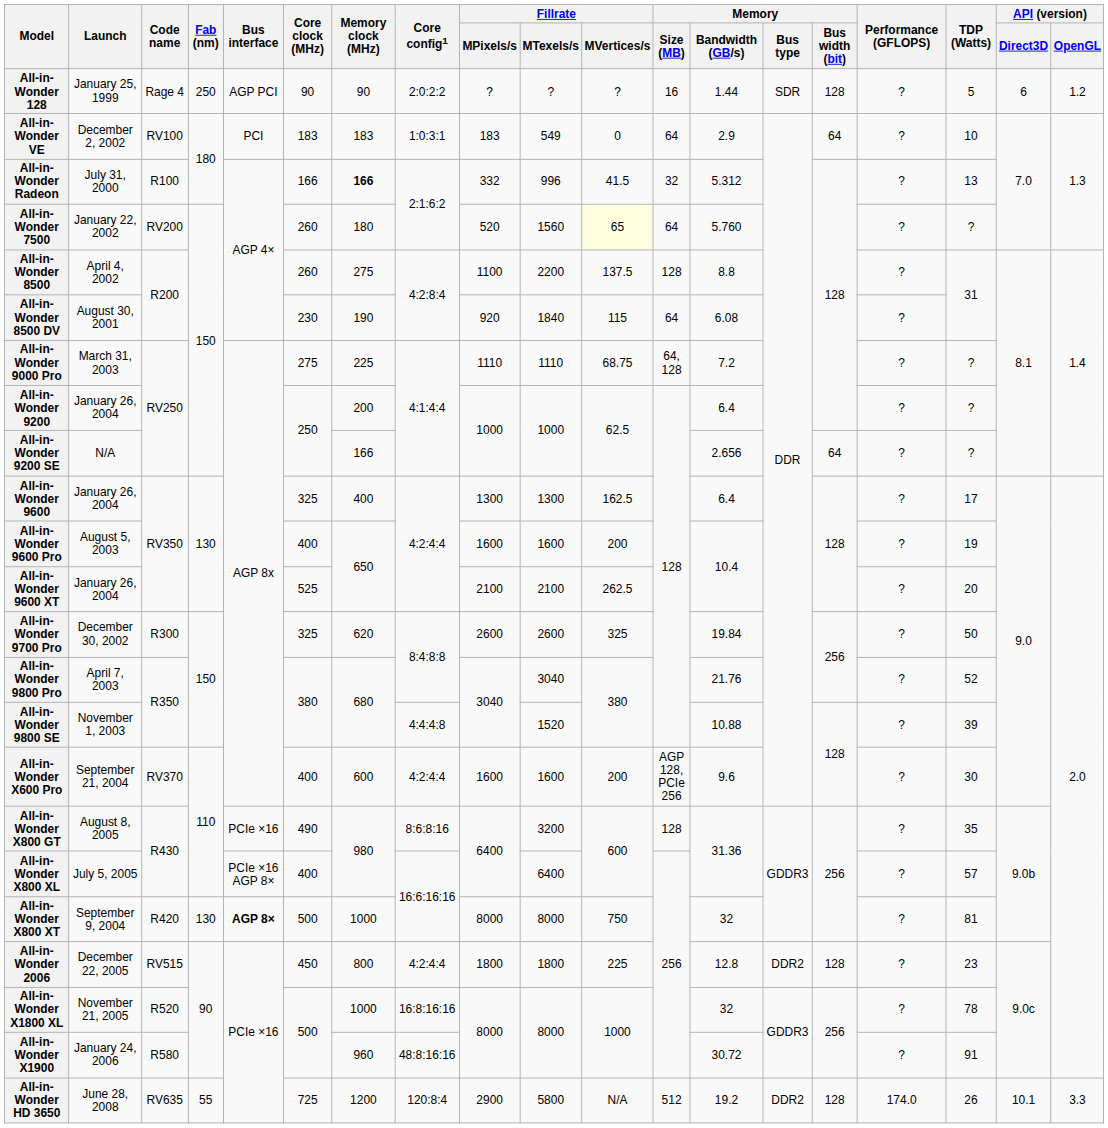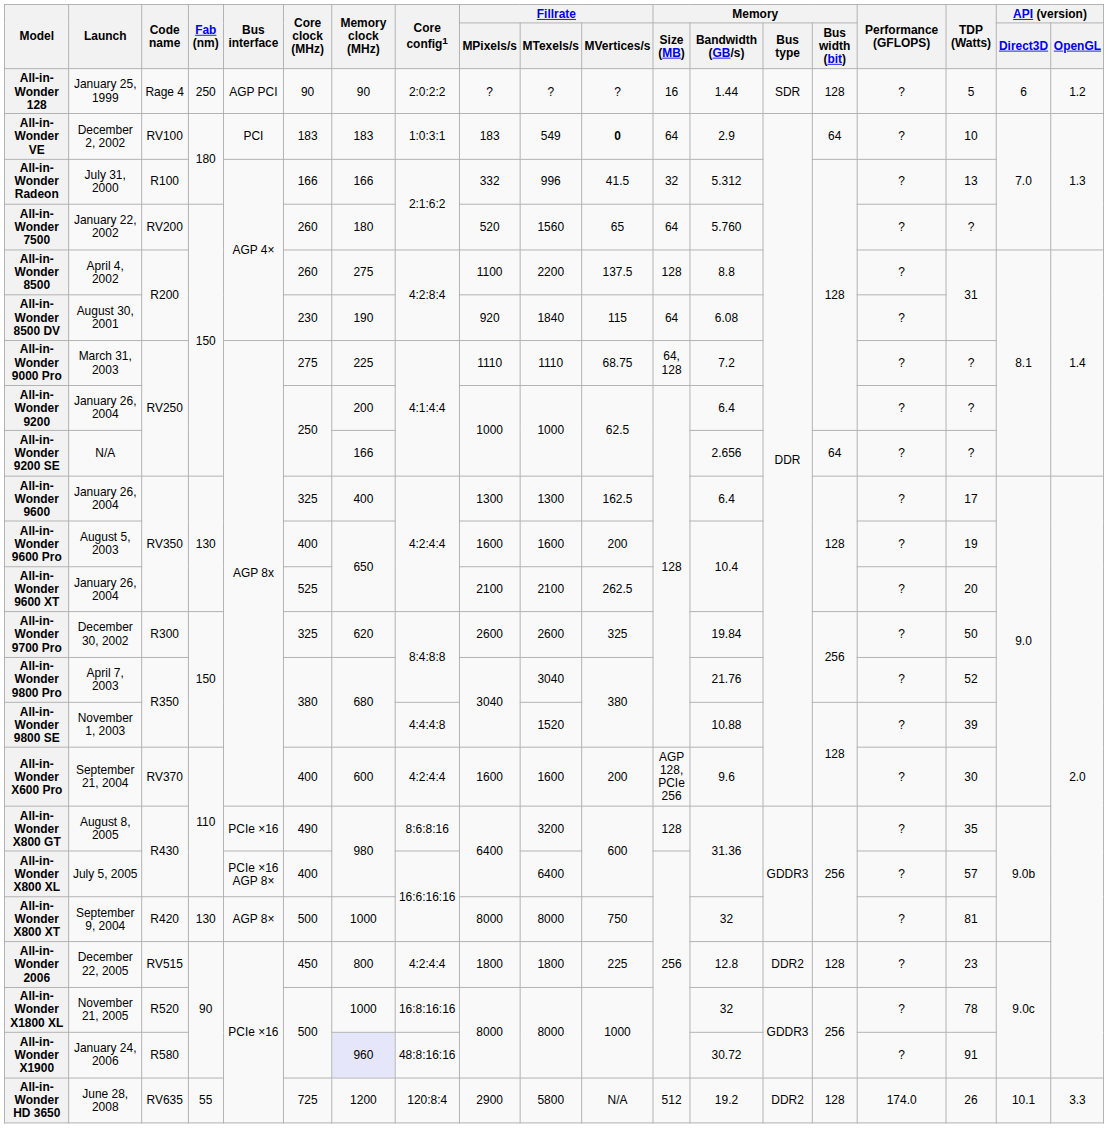(617, 136) normal -> (617, 136) bold
(363, 181) bold -> (363, 181) normal
(617, 227) lightyellow background -> (617, 227) no background
(253, 919) bold -> (253, 919) normal
(363, 1055) no background -> (363, 1055) lavender background
